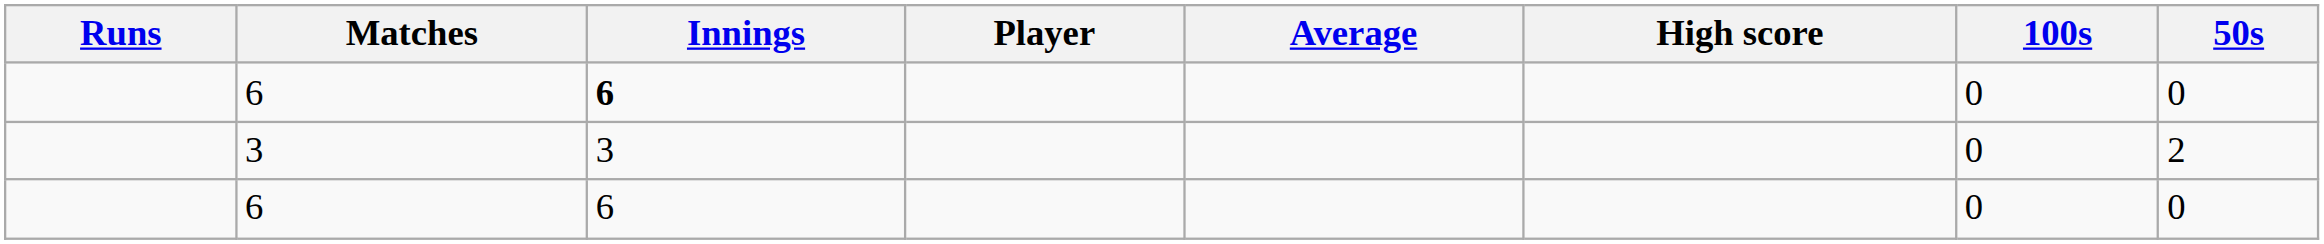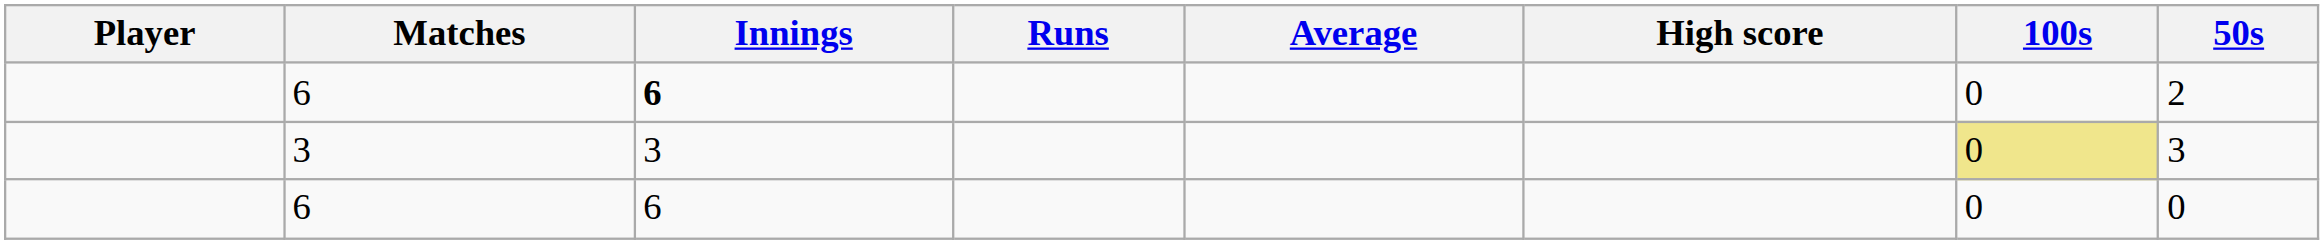columns swapped: (1044, 33) <-> (121, 33)
(2176, 91) 0 -> (2176, 91) 2
(1974, 149) no background -> (1974, 149) khaki background
(2176, 149) 2 -> (2176, 149) 3
